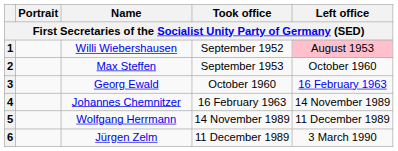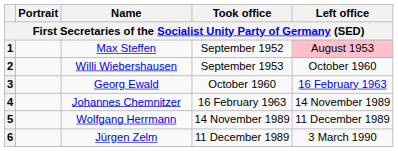(126, 48) Willi Wiebershausen -> (126, 48) Max Steffen
(126, 66) Max Steffen -> (126, 66) Willi Wiebershausen
